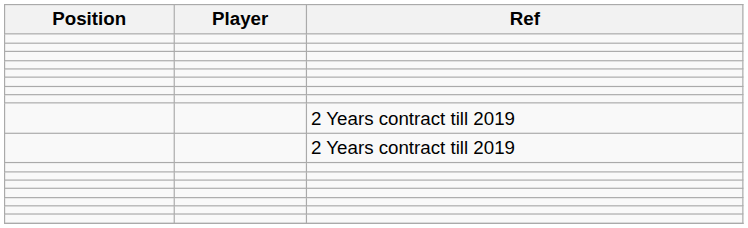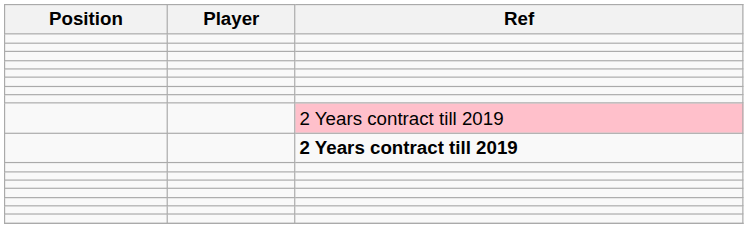(413, 118) no background -> (402, 118) pink background
(413, 147) normal -> (409, 147) bold
